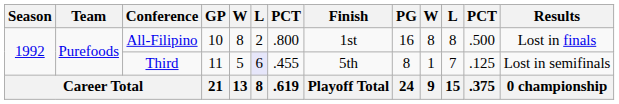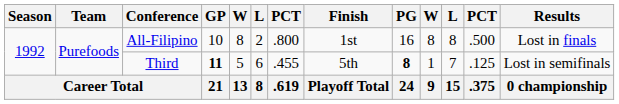(215, 63) normal -> (215, 63) bold
(259, 63) lavender background -> (259, 63) no background
(406, 63) normal -> (406, 63) bold
